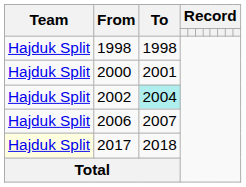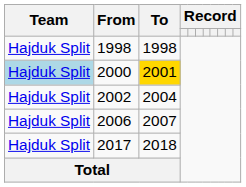(49, 72) no background -> (49, 72) lightblue background
(160, 72) no background -> (160, 72) gold background
(160, 96) paleturquoise background -> (160, 96) no background
(49, 145) lightyellow background -> (49, 145) no background
